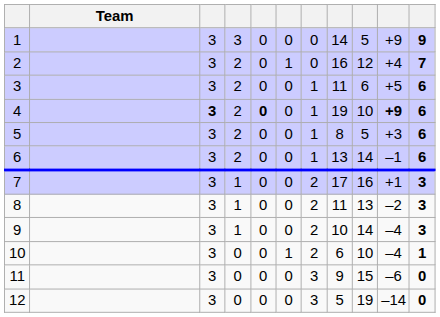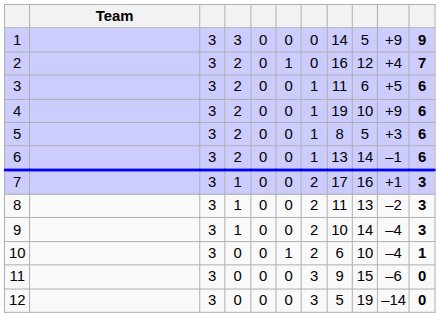(212, 110) bold -> (212, 110) normal
(263, 110) bold -> (263, 110) normal
(394, 110) bold -> (394, 110) normal
